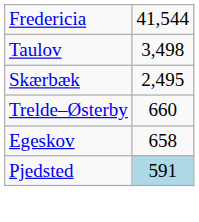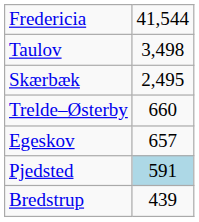(163, 140) 658 -> (163, 140) 657
+ row: (47, 200)
